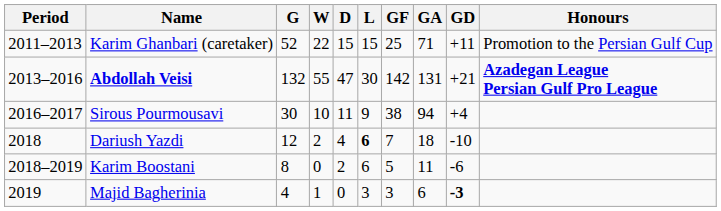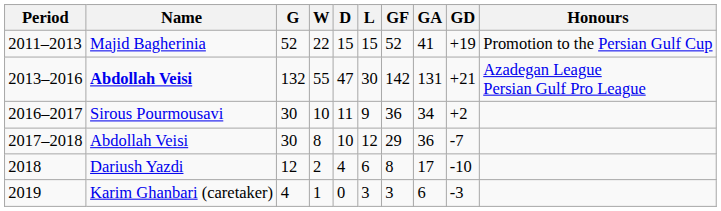(182, 43) Karim Ghanbari (caretaker) -> (148, 43) Majid Bagherinia
(393, 43) 25 -> (393, 43) 52
(426, 43) 71 -> (426, 43) 41
(462, 43) +11 -> (463, 43) +19
(570, 79) bold -> (564, 79) normal
(393, 114) 38 -> (393, 114) 36
(426, 114) 94 -> (426, 114) 34
(459, 114) +4 -> (459, 114) +2
+ row: (45, 140)
(365, 140) bold -> (365, 166) normal
(389, 140) 7 -> (389, 166) 8
(426, 140) 18 -> (426, 166) 17
- row: (45, 166)
(148, 192) Majid Bagherinia -> (182, 192) Karim Ghanbari (caretaker)
(457, 192) bold -> (457, 192) normal
